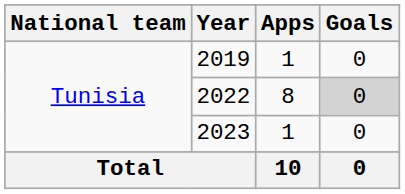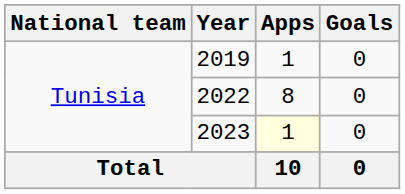(360, 97) lightgrey background -> (360, 97) no background
(288, 133) no background -> (288, 133) lightyellow background
